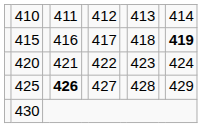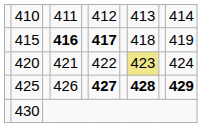(66, 39) normal -> (66, 39) bold
(104, 39) normal -> (104, 39) bold
(181, 39) bold -> (181, 39) normal
(143, 63) no background -> (143, 63) khaki background
(66, 87) bold -> (66, 87) normal
(104, 87) normal -> (104, 87) bold
(143, 87) normal -> (143, 87) bold
(181, 87) normal -> (181, 87) bold
